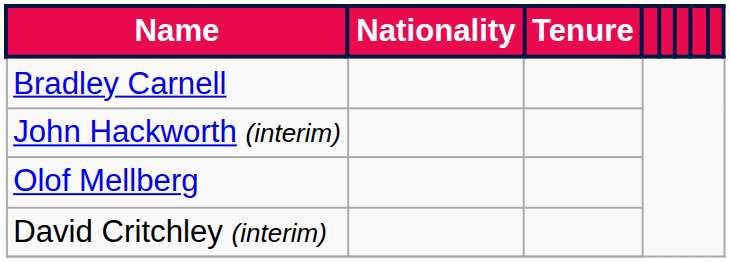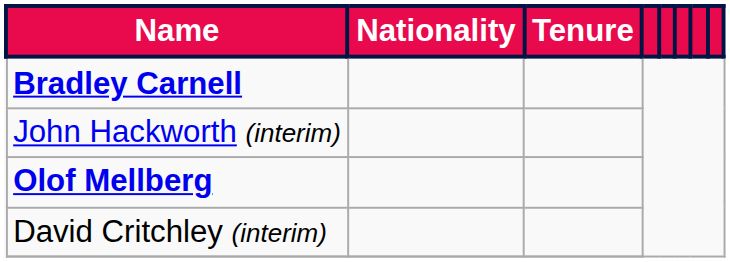(120, 82) normal -> (128, 82) bold
(106, 181) normal -> (113, 181) bold
